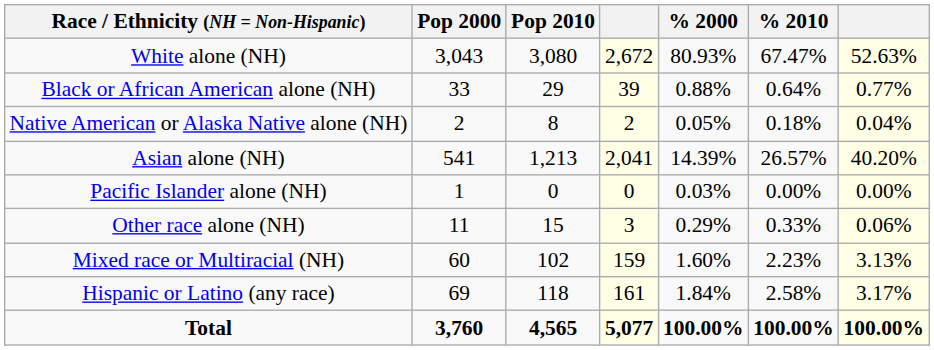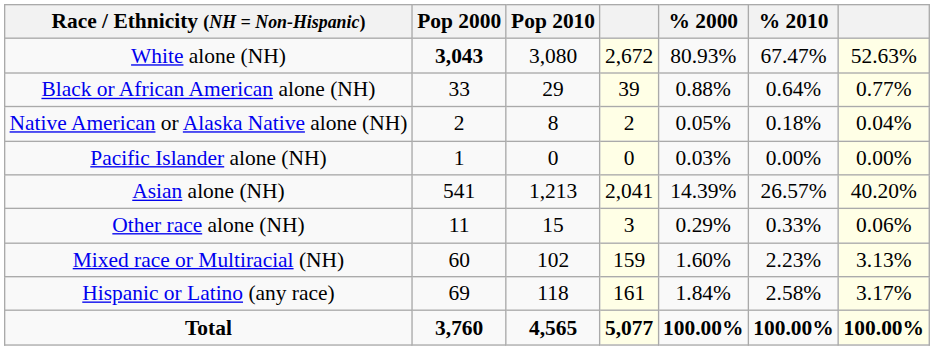(459, 55) normal -> (459, 55) bold
rows swapped: (208, 157) <-> (208, 191)
